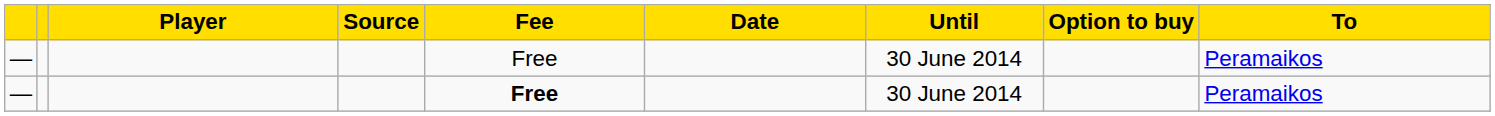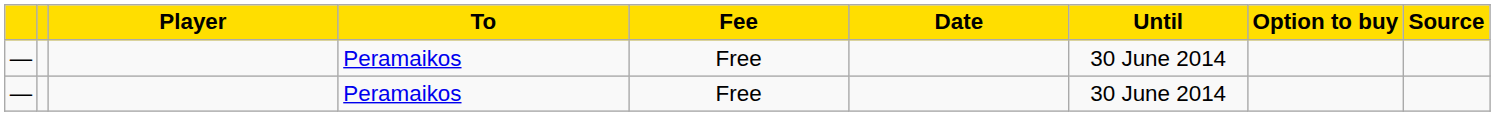columns swapped: (1344, 22) <-> (381, 22)
(535, 93) bold -> (739, 93) normal
